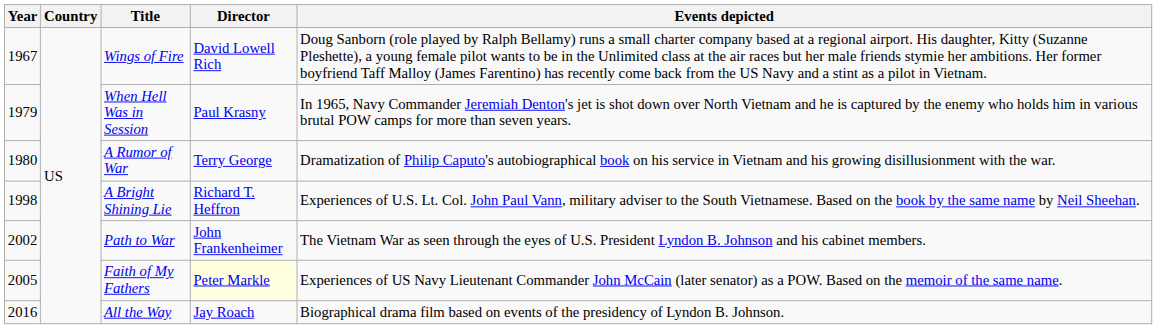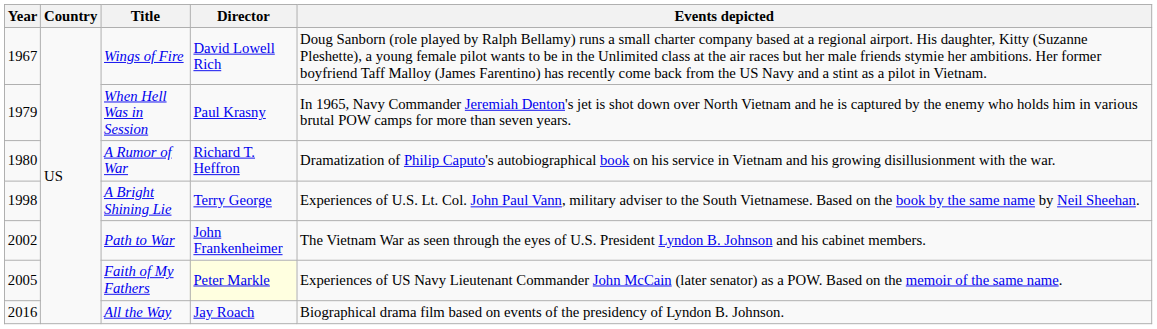(233, 160) Terry George -> (224, 160) Richard T. Heffron
(224, 200) Richard T. Heffron -> (233, 200) Terry George
